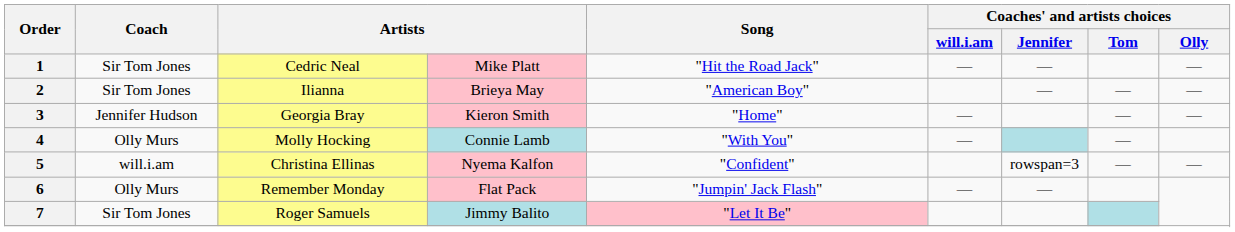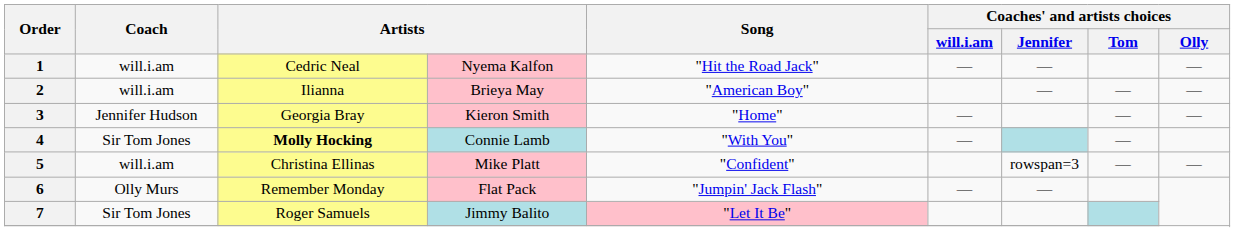(147, 66) Sir Tom Jones -> (147, 66) will.i.am
(507, 66) Mike Platt -> (507, 66) Nyema Kalfon
(147, 90) Sir Tom Jones -> (147, 90) will.i.am
(147, 139) Olly Murs -> (147, 139) Sir Tom Jones
(323, 139) normal -> (323, 139) bold
(507, 164) Nyema Kalfon -> (507, 164) Mike Platt
